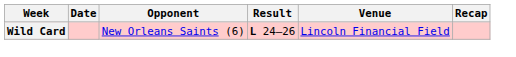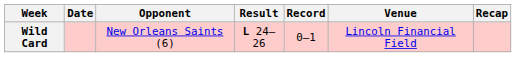+ column: (306, 13)
